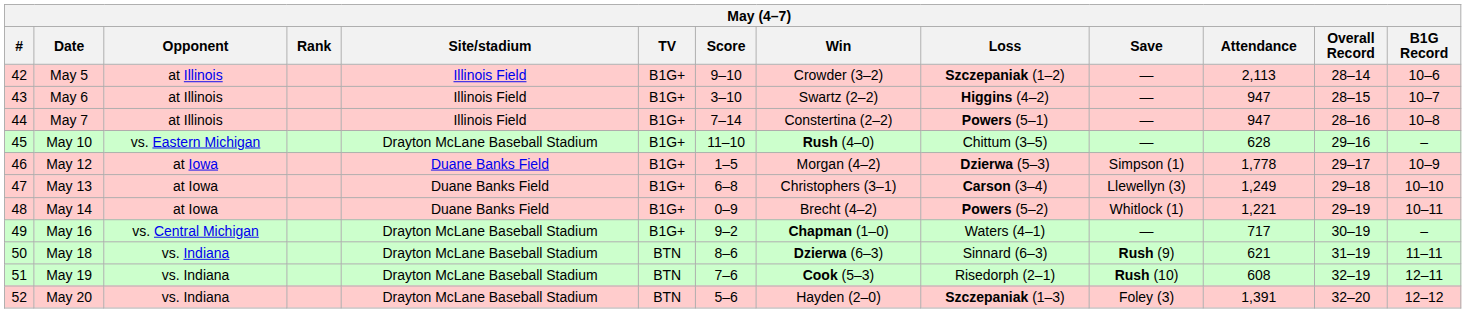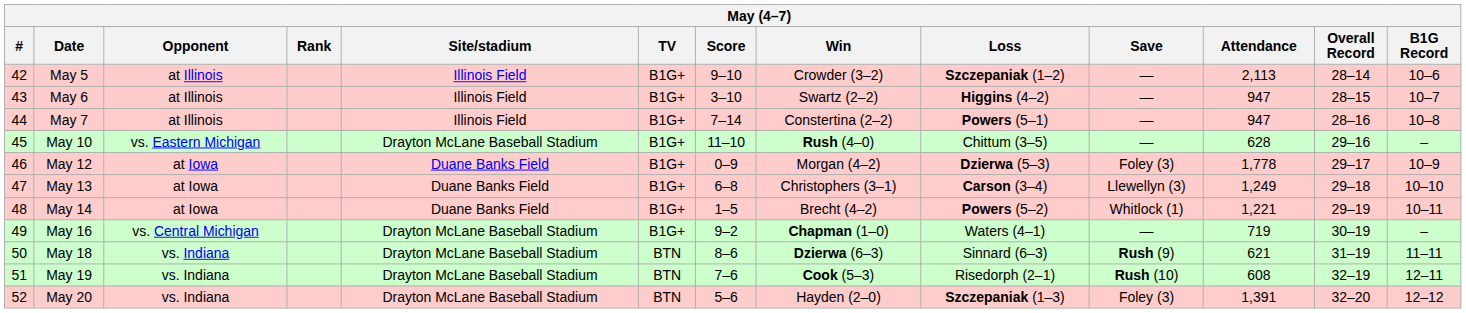(726, 164) 1–5 -> (726, 164) 0–9
(1146, 164) Simpson (1) -> (1146, 164) Foley (3)
(726, 208) 0–9 -> (726, 208) 1–5
(1259, 230) 717 -> (1259, 230) 719
